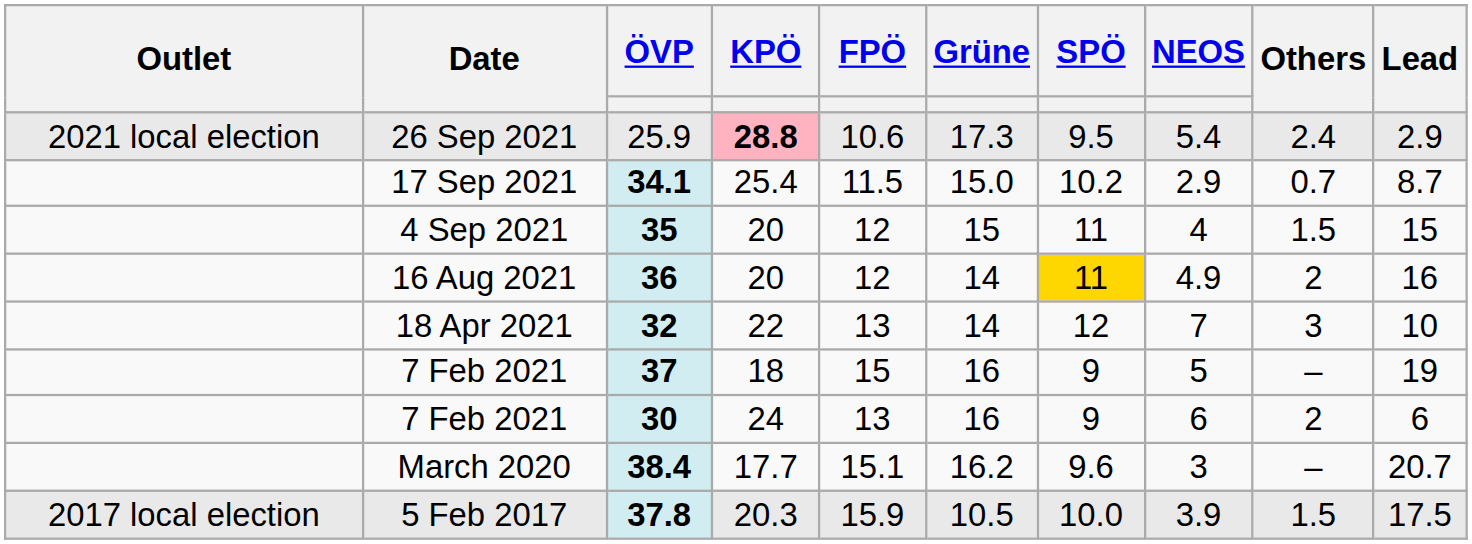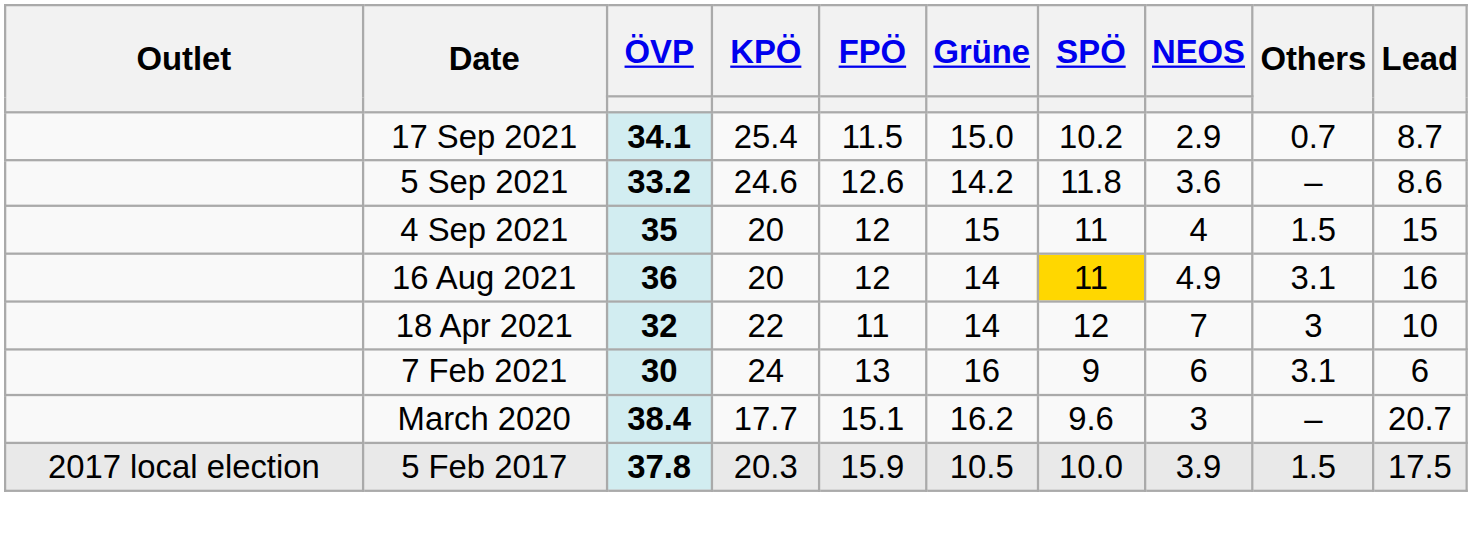- row: (484, 136)
+ row: (484, 183)
(1313, 278) 2 -> (1313, 278) 3.1
(872, 325) 13 -> (872, 325) 11
- row: (484, 372)
(1313, 420) 2 -> (1313, 372) 3.1
